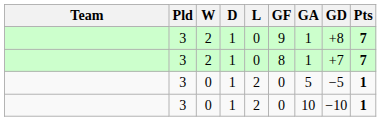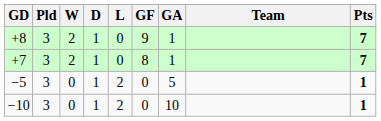columns swapped: (87, 15) <-> (336, 15)
